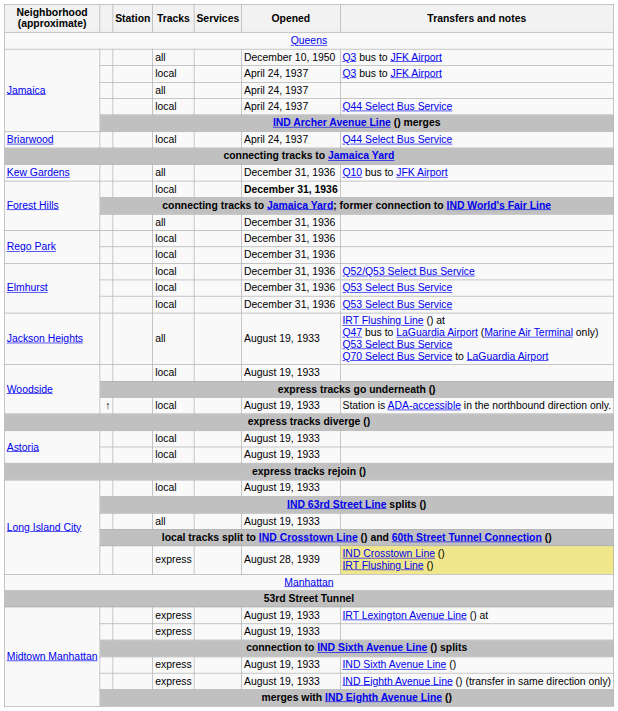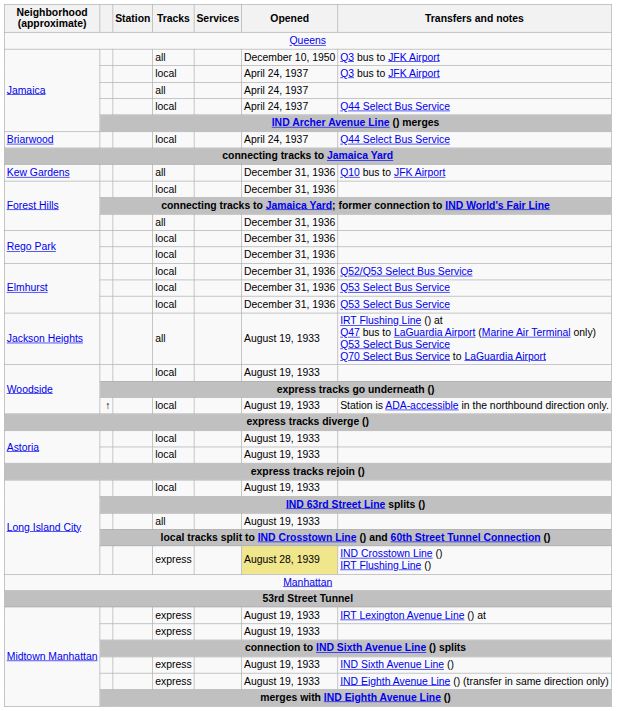(291, 189) bold -> (290, 189) normal
(282, 560) no background -> (282, 560) khaki background
(394, 560) khaki background -> (391, 560) no background
